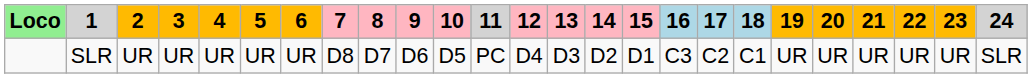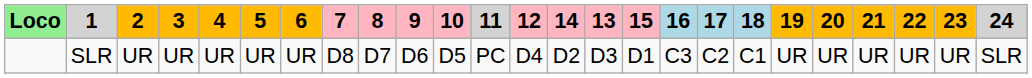columns swapped: (566, 21) <-> (604, 21)
